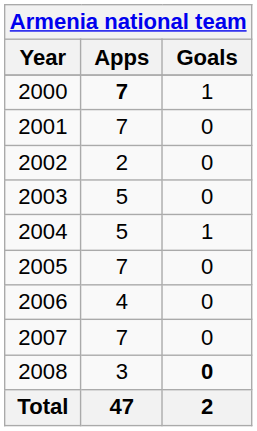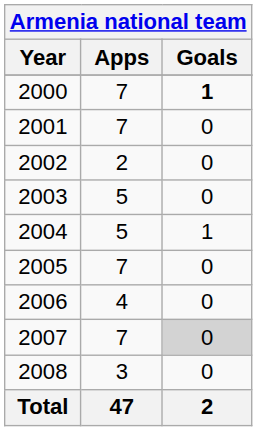(122, 92) bold -> (122, 92) normal
(207, 92) normal -> (207, 92) bold
(207, 337) no background -> (207, 337) lightgrey background
(207, 372) bold -> (207, 372) normal
